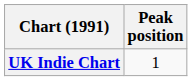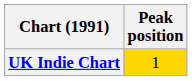(156, 62) no background -> (156, 62) gold background
